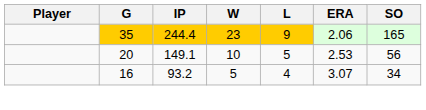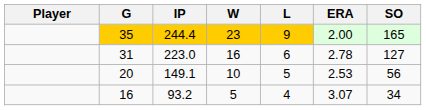(340, 34) 2.06 -> (340, 34) 2.00
+ row: (126, 54)
